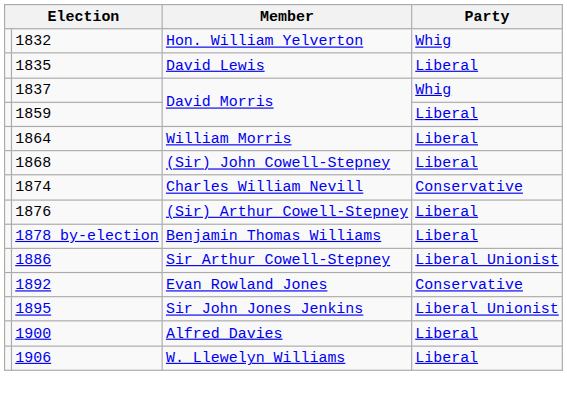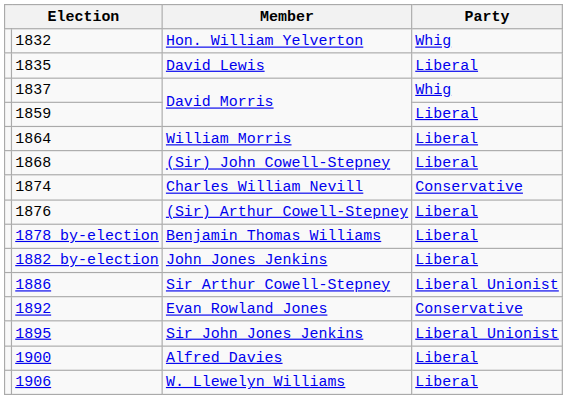+ row: (87, 260)
